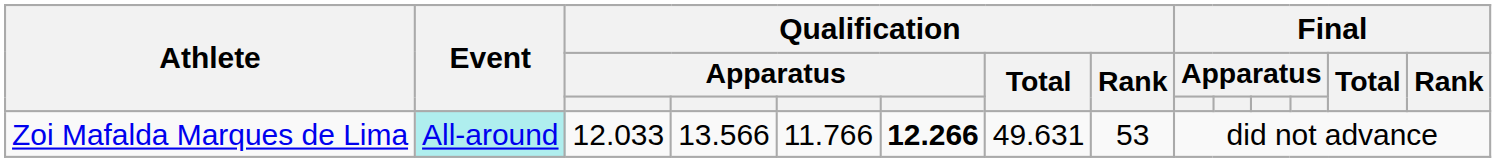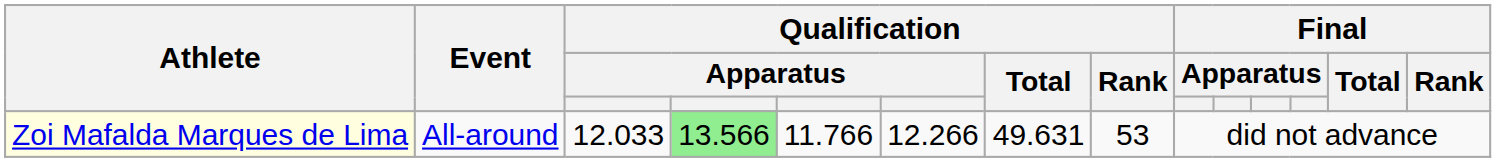(210, 135) no background -> (210, 135) lightyellow background
(490, 135) paleturquoise background -> (490, 135) no background
(724, 135) no background -> (724, 135) lightgreen background
(933, 135) bold -> (933, 135) normal
